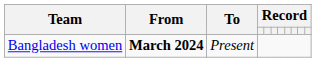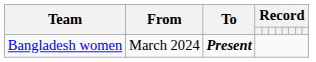(166, 45) bold -> (164, 45) normal
(232, 45) normal -> (229, 45) bold
